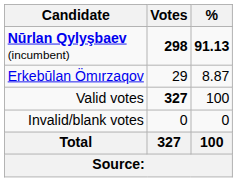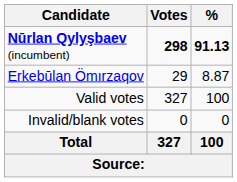(176, 98) bold -> (176, 98) normal
